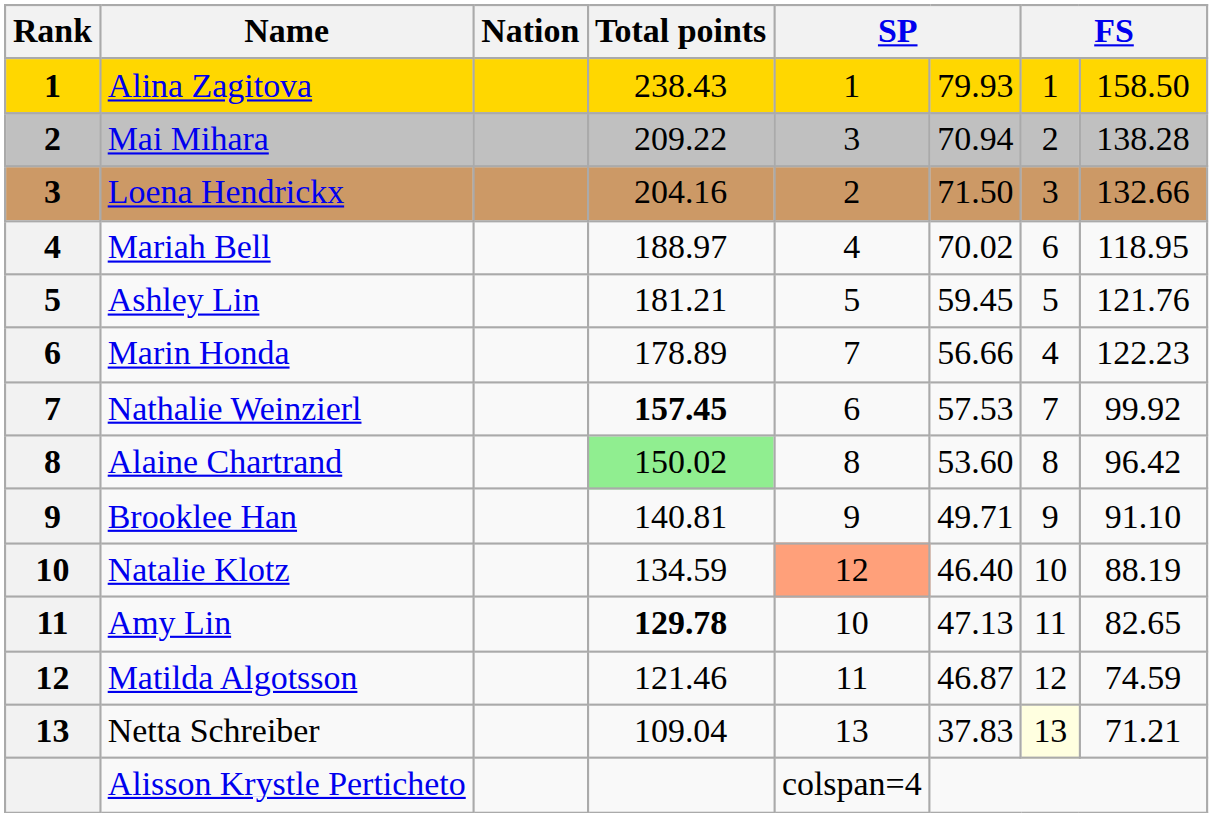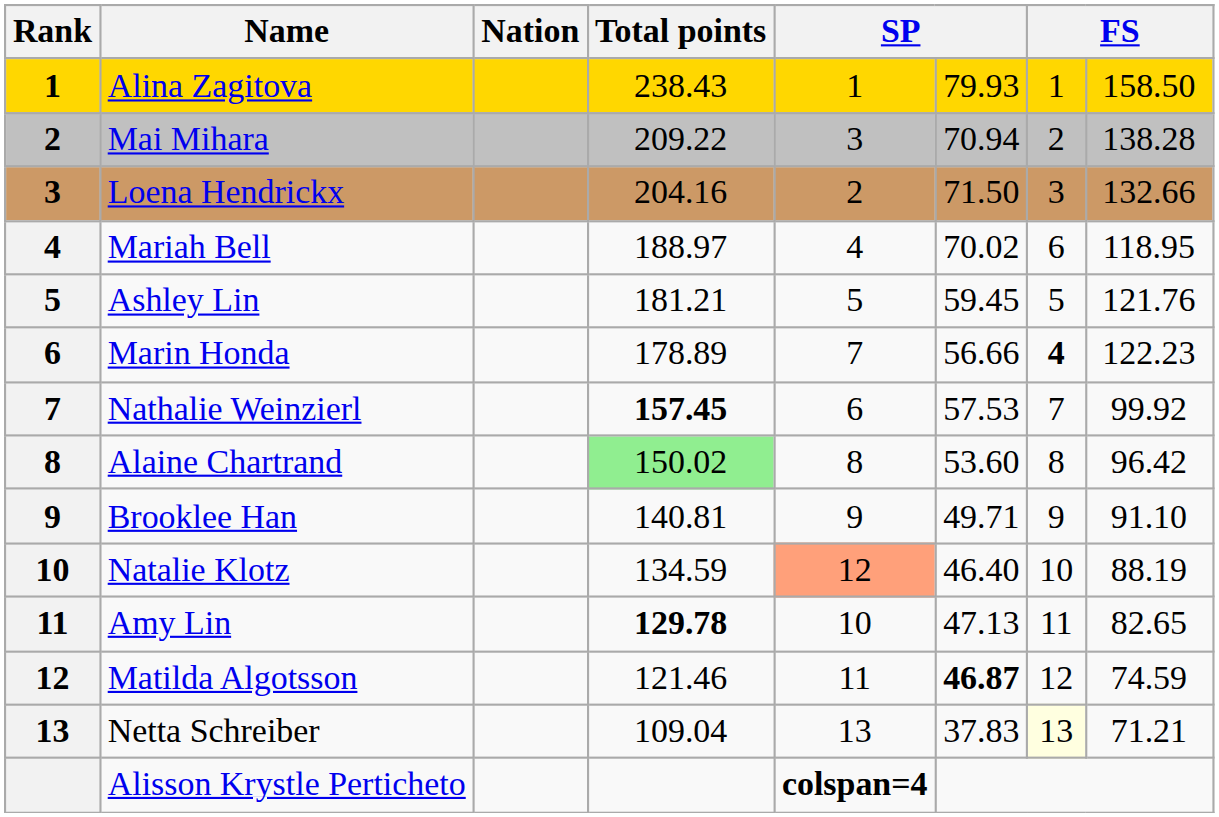(1050, 354) normal -> (1056, 354) bold
(975, 676) normal -> (981, 676) bold
(852, 784) normal -> (855, 784) bold
